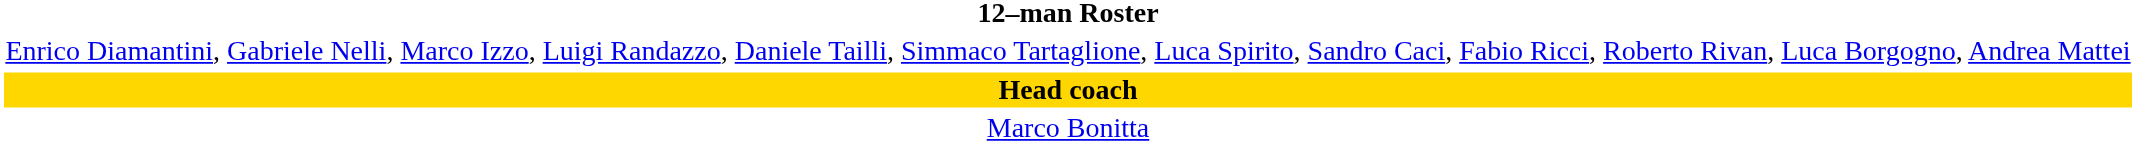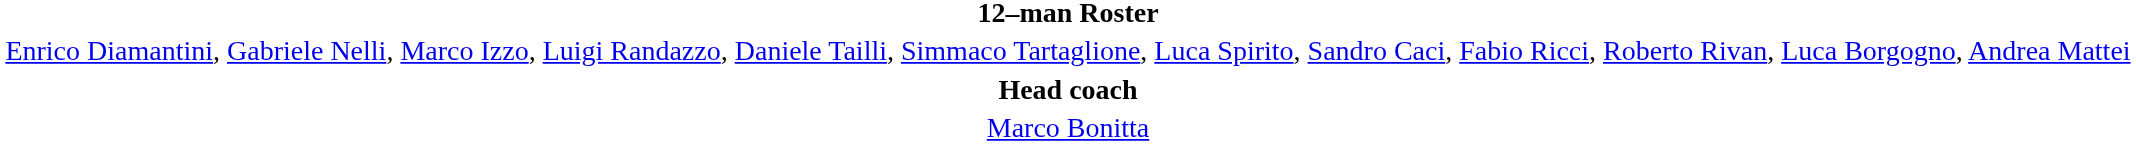(1068, 89) gold background -> (1068, 89) no background
